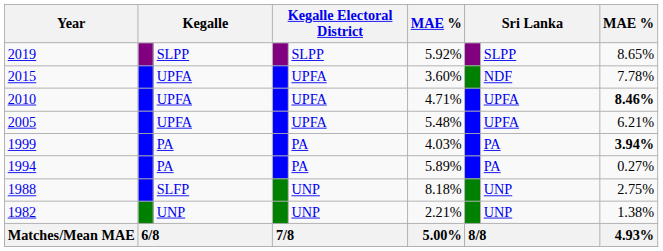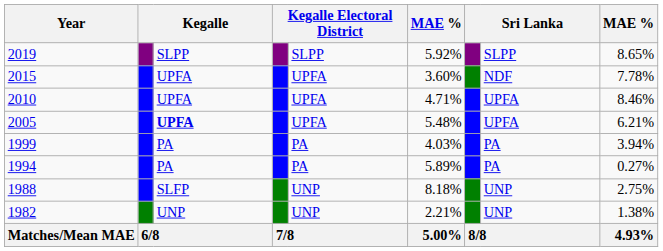(634, 99) bold -> (636, 99) normal
(174, 122) normal -> (175, 122) bold
(634, 144) bold -> (636, 144) normal
